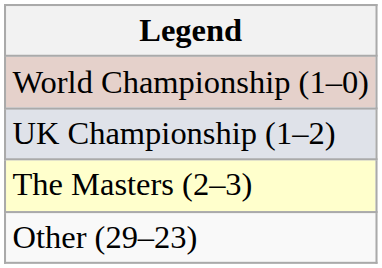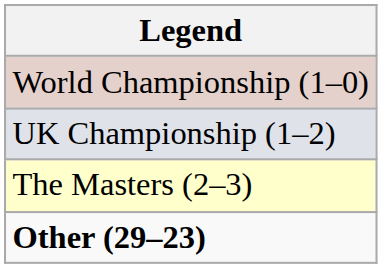(105, 236) normal -> (109, 236) bold
